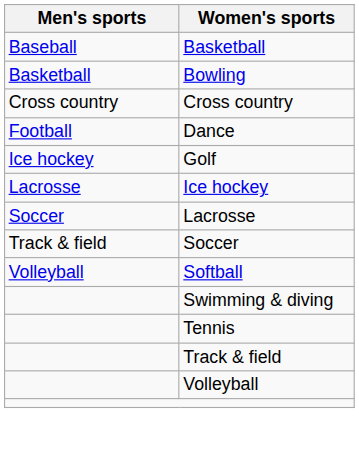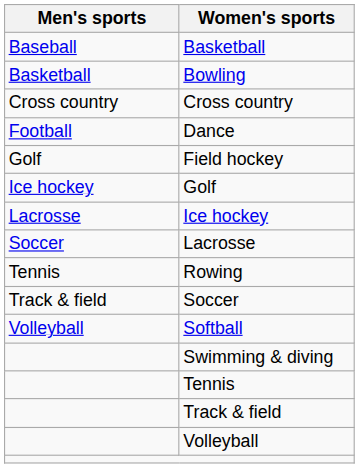+ row: (233, 159)
+ row: (213, 272)
